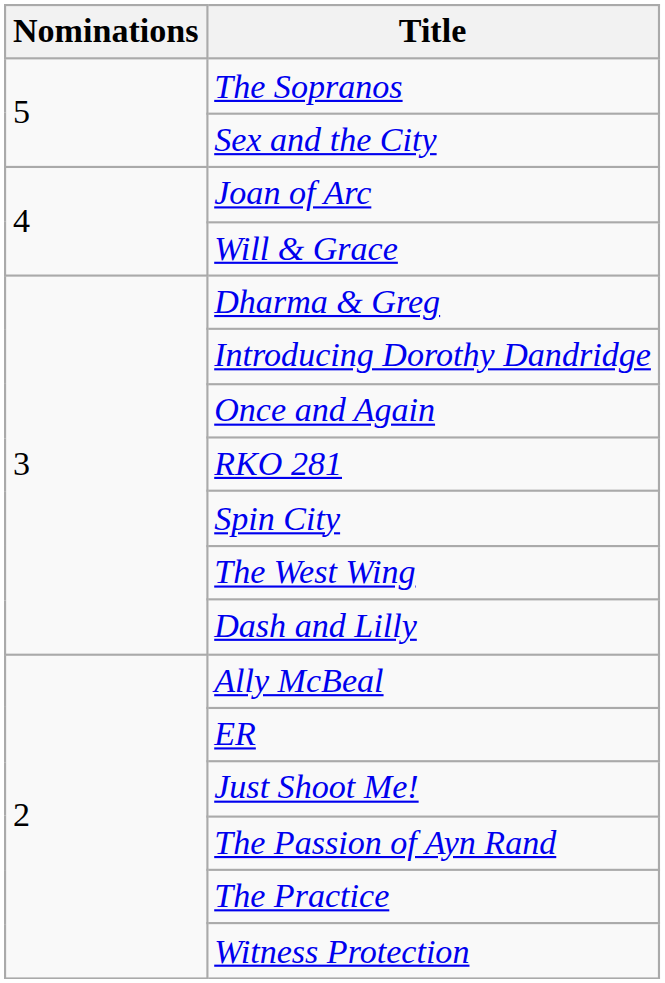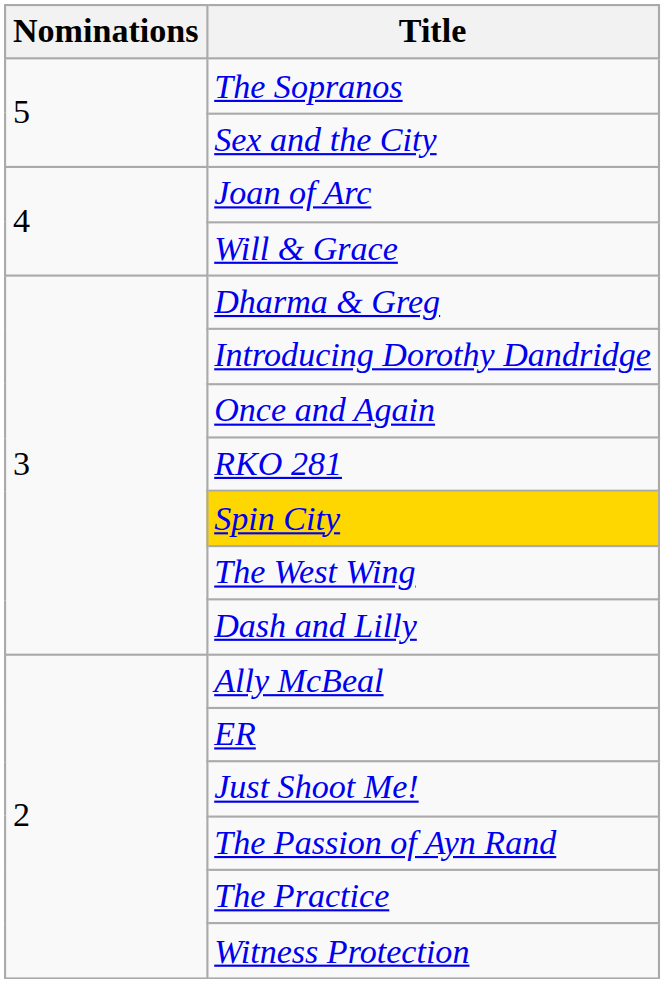(277, 517) no background -> (277, 517) gold background
